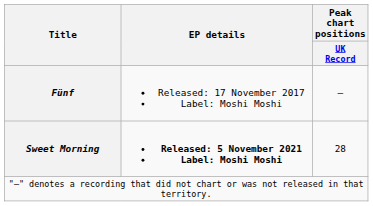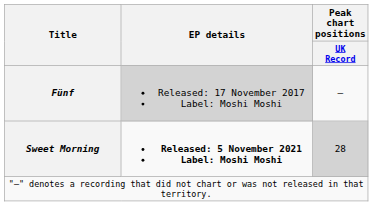(217, 99) no background -> (217, 99) lightgrey background
(340, 149) no background -> (340, 149) lightgrey background
